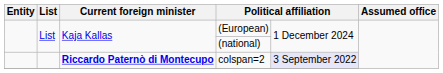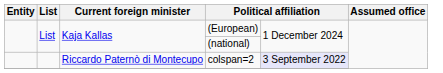(138, 60) bold -> (132, 60) normal
